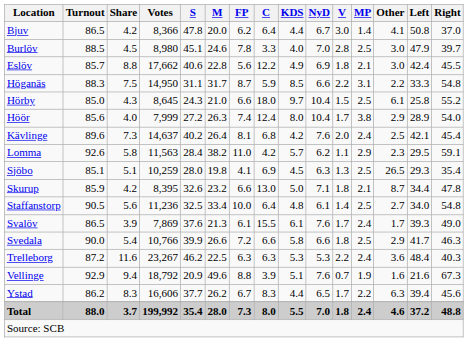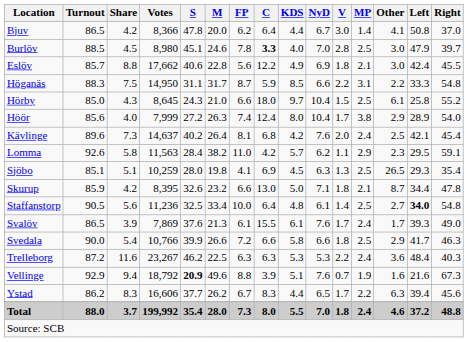(269, 48) normal -> (269, 48) bold
(420, 205) normal -> (420, 205) bold
(193, 275) normal -> (193, 275) bold
